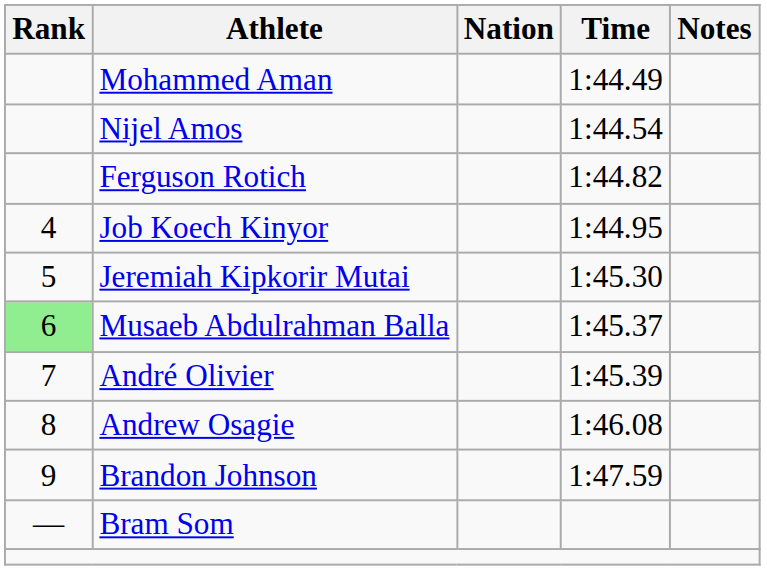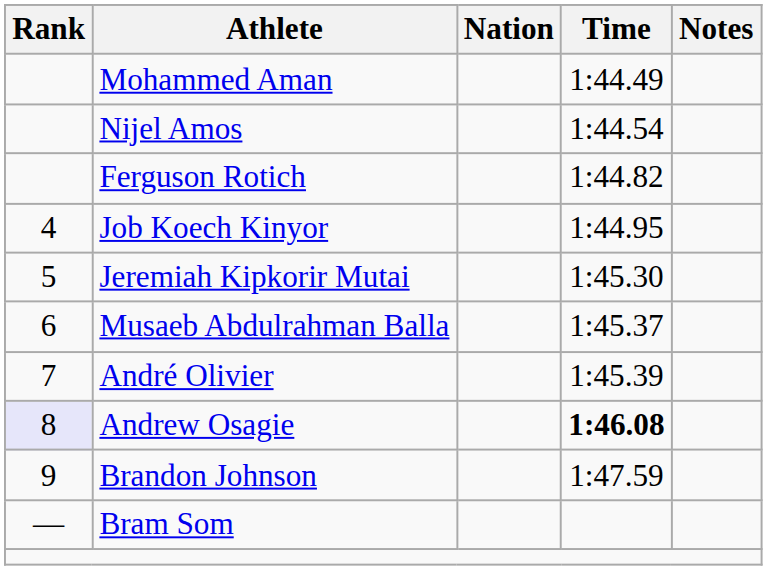(49, 326) lightgreen background -> (49, 326) no background
(49, 425) no background -> (49, 425) lavender background
(616, 425) normal -> (616, 425) bold
